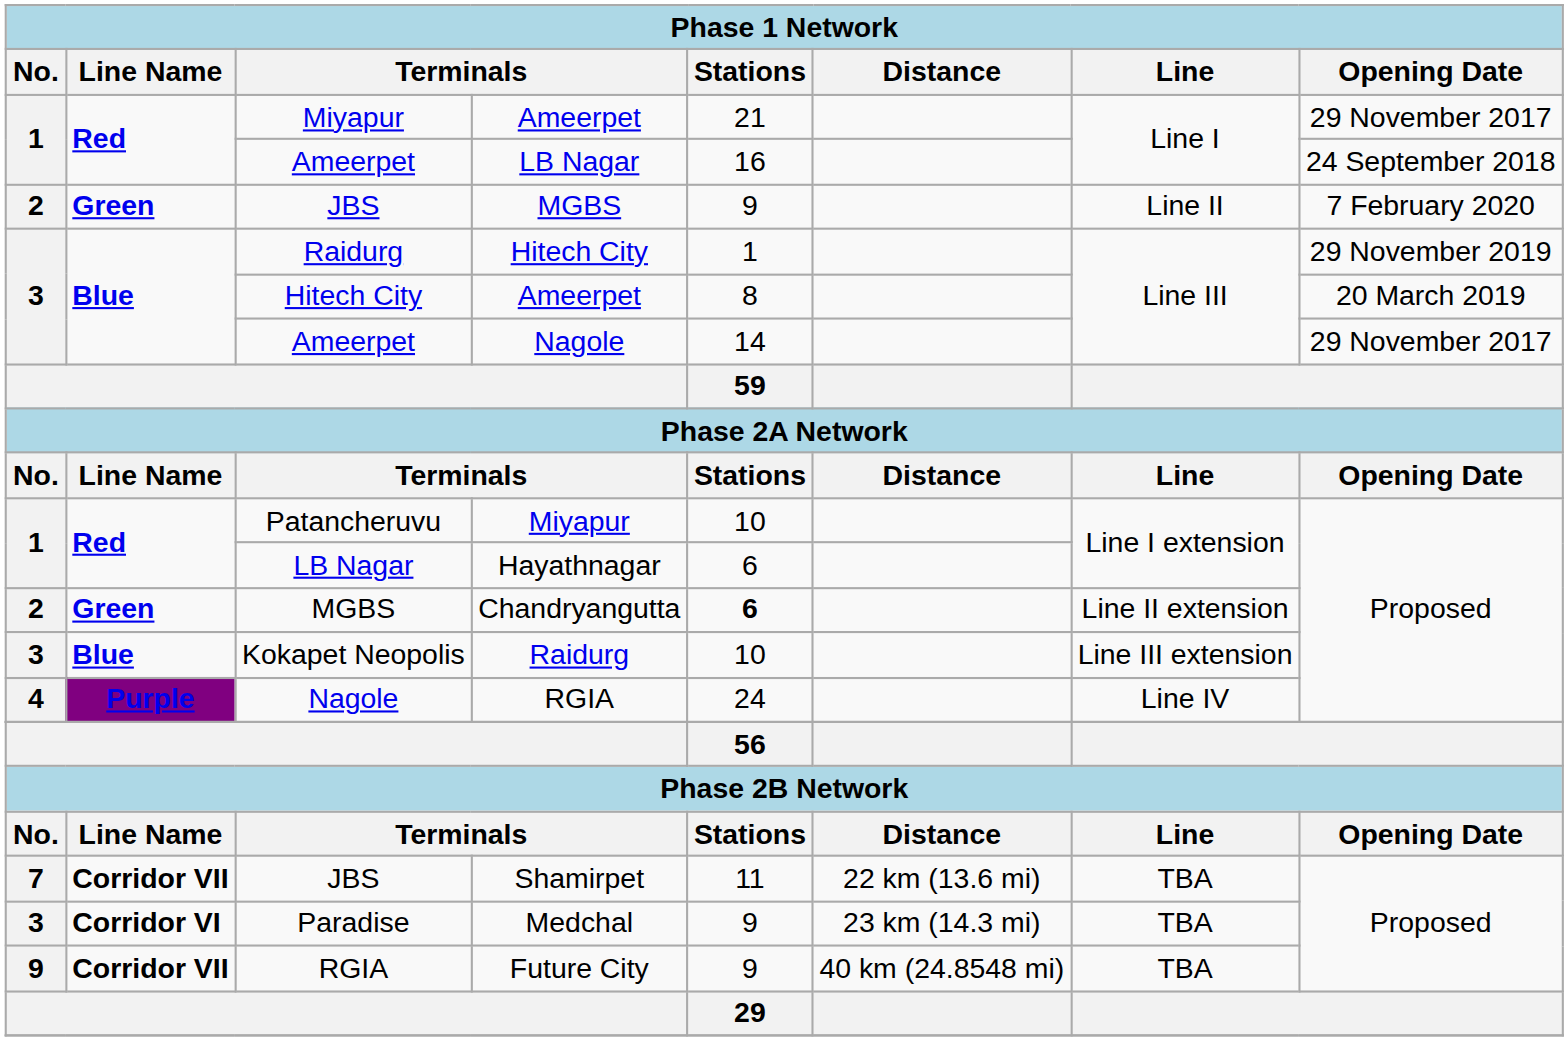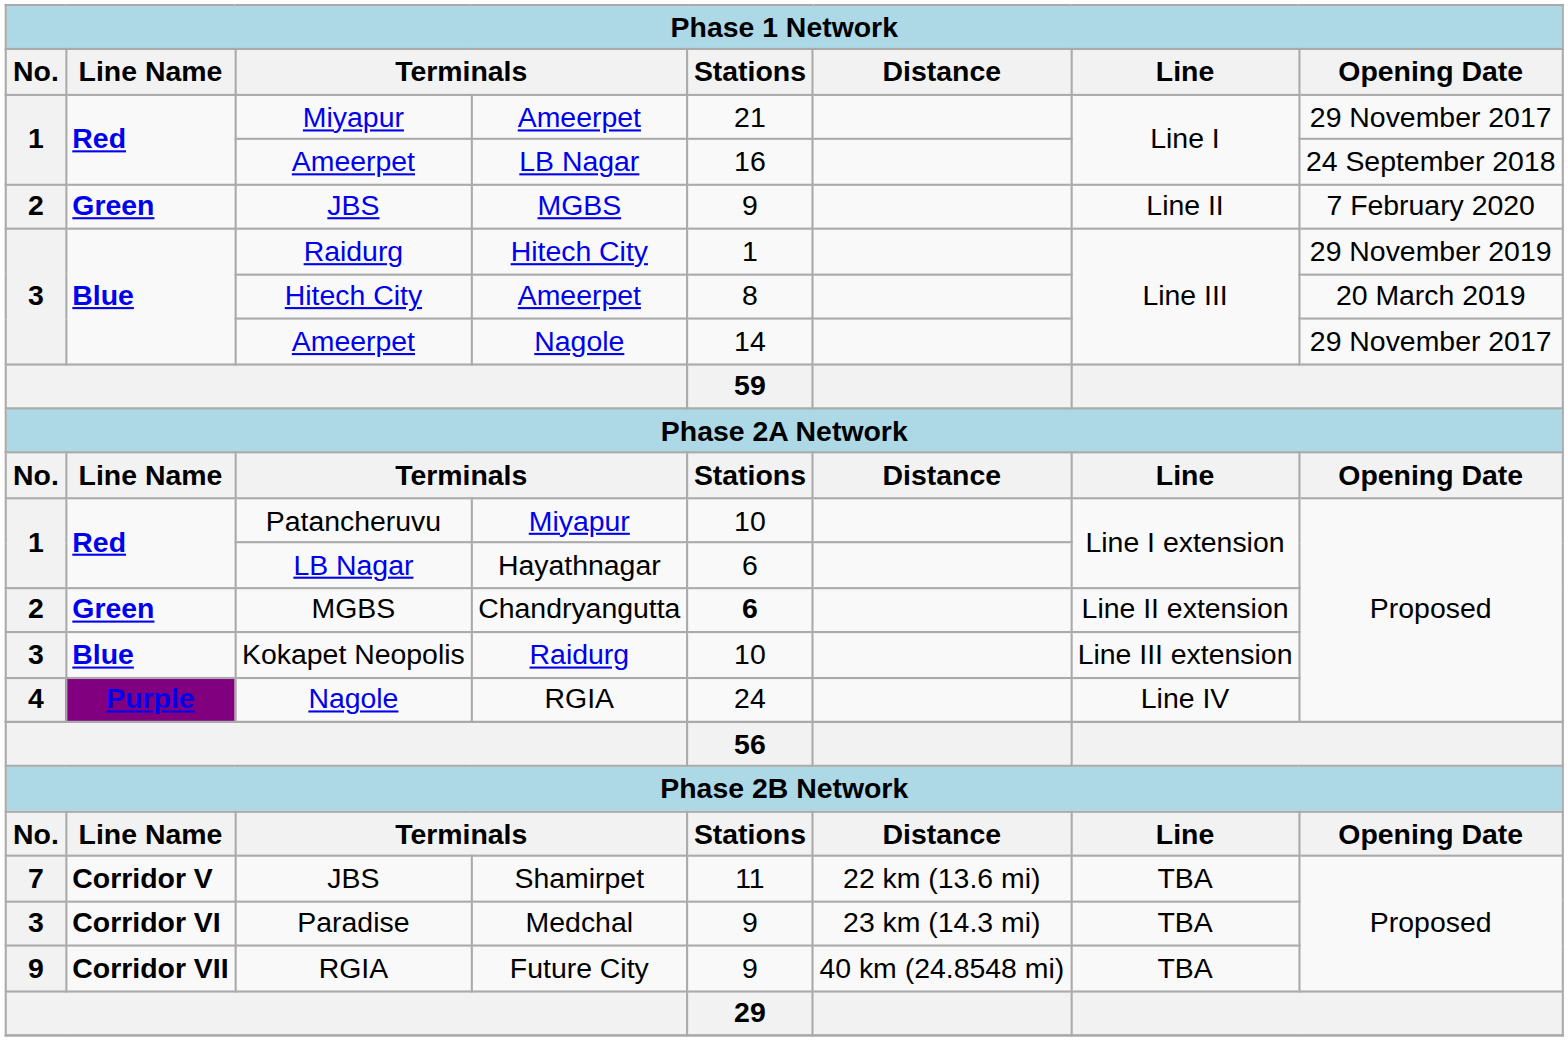(150, 879) Corridor VII -> (143, 879) Corridor V
